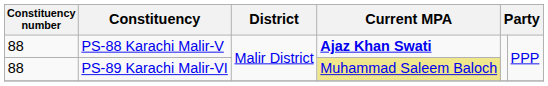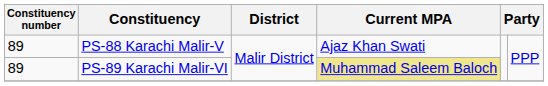(16, 46) 88 -> (16, 46) 89
(376, 46) bold -> (373, 46) normal
(16, 69) 88 -> (16, 69) 89
